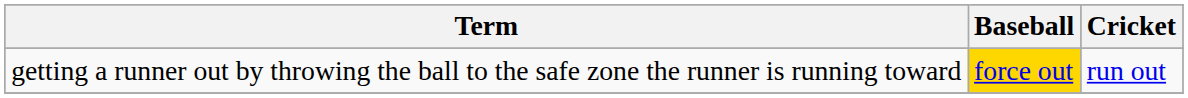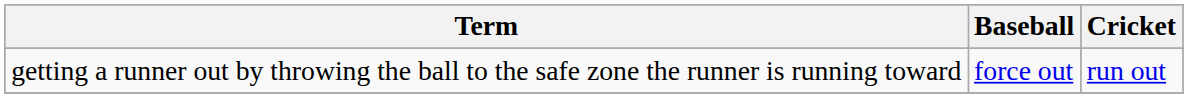(1024, 70) gold background -> (1024, 70) no background
